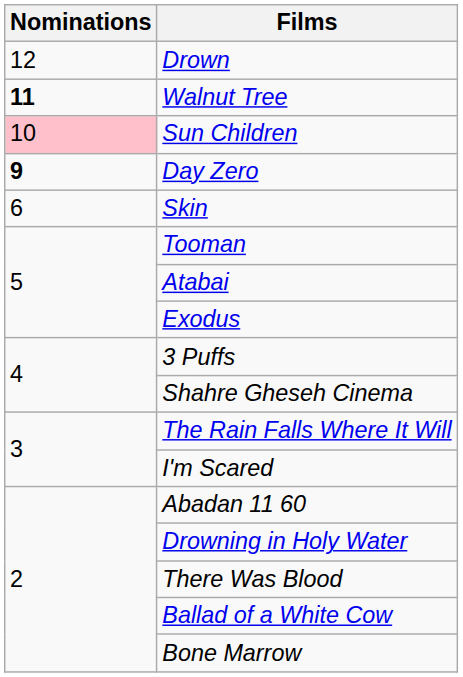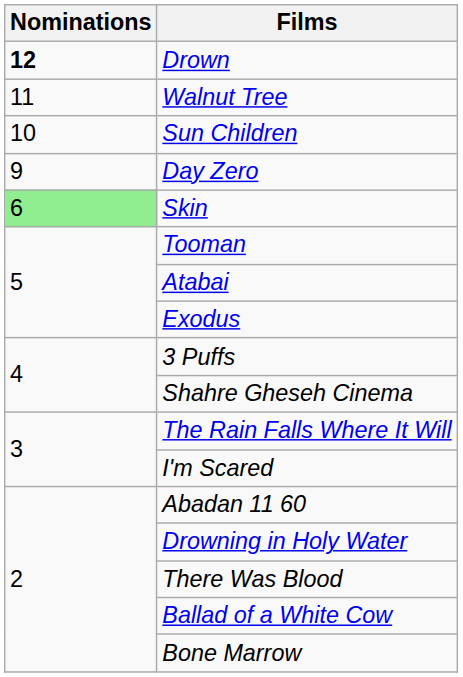(23, 60) normal -> (23, 60) bold
(22, 97) bold -> (22, 97) normal
(23, 134) pink background -> (23, 134) no background
(17, 171) bold -> (17, 171) normal
(17, 208) no background -> (17, 208) lightgreen background
